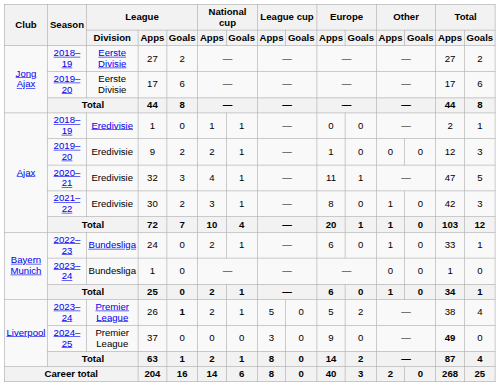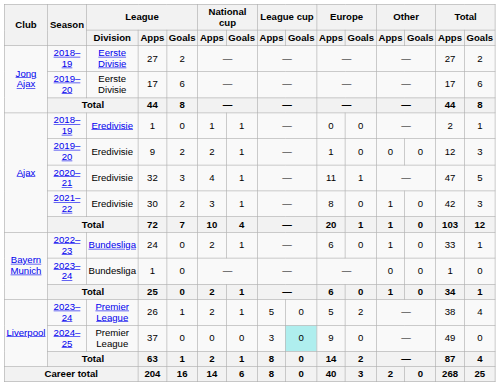(182, 312) bold -> (182, 312) normal
(301, 338) no background -> (301, 338) paleturquoise background
(450, 338) bold -> (450, 338) normal
